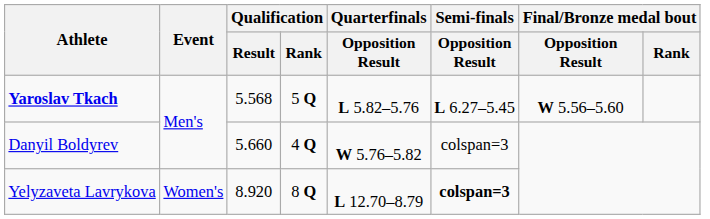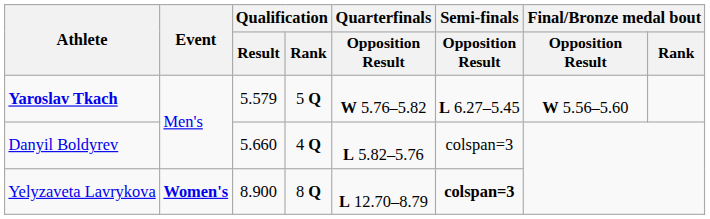(254, 99) 5.568 -> (259, 99) 5.579
(379, 108) L 5.82–5.76 -> (383, 108) W 5.76–5.82
(379, 155) W 5.76–5.82 -> (383, 155) L 5.82–5.76
(193, 191) normal -> (196, 191) bold
(254, 191) 8.920 -> (259, 191) 8.900
